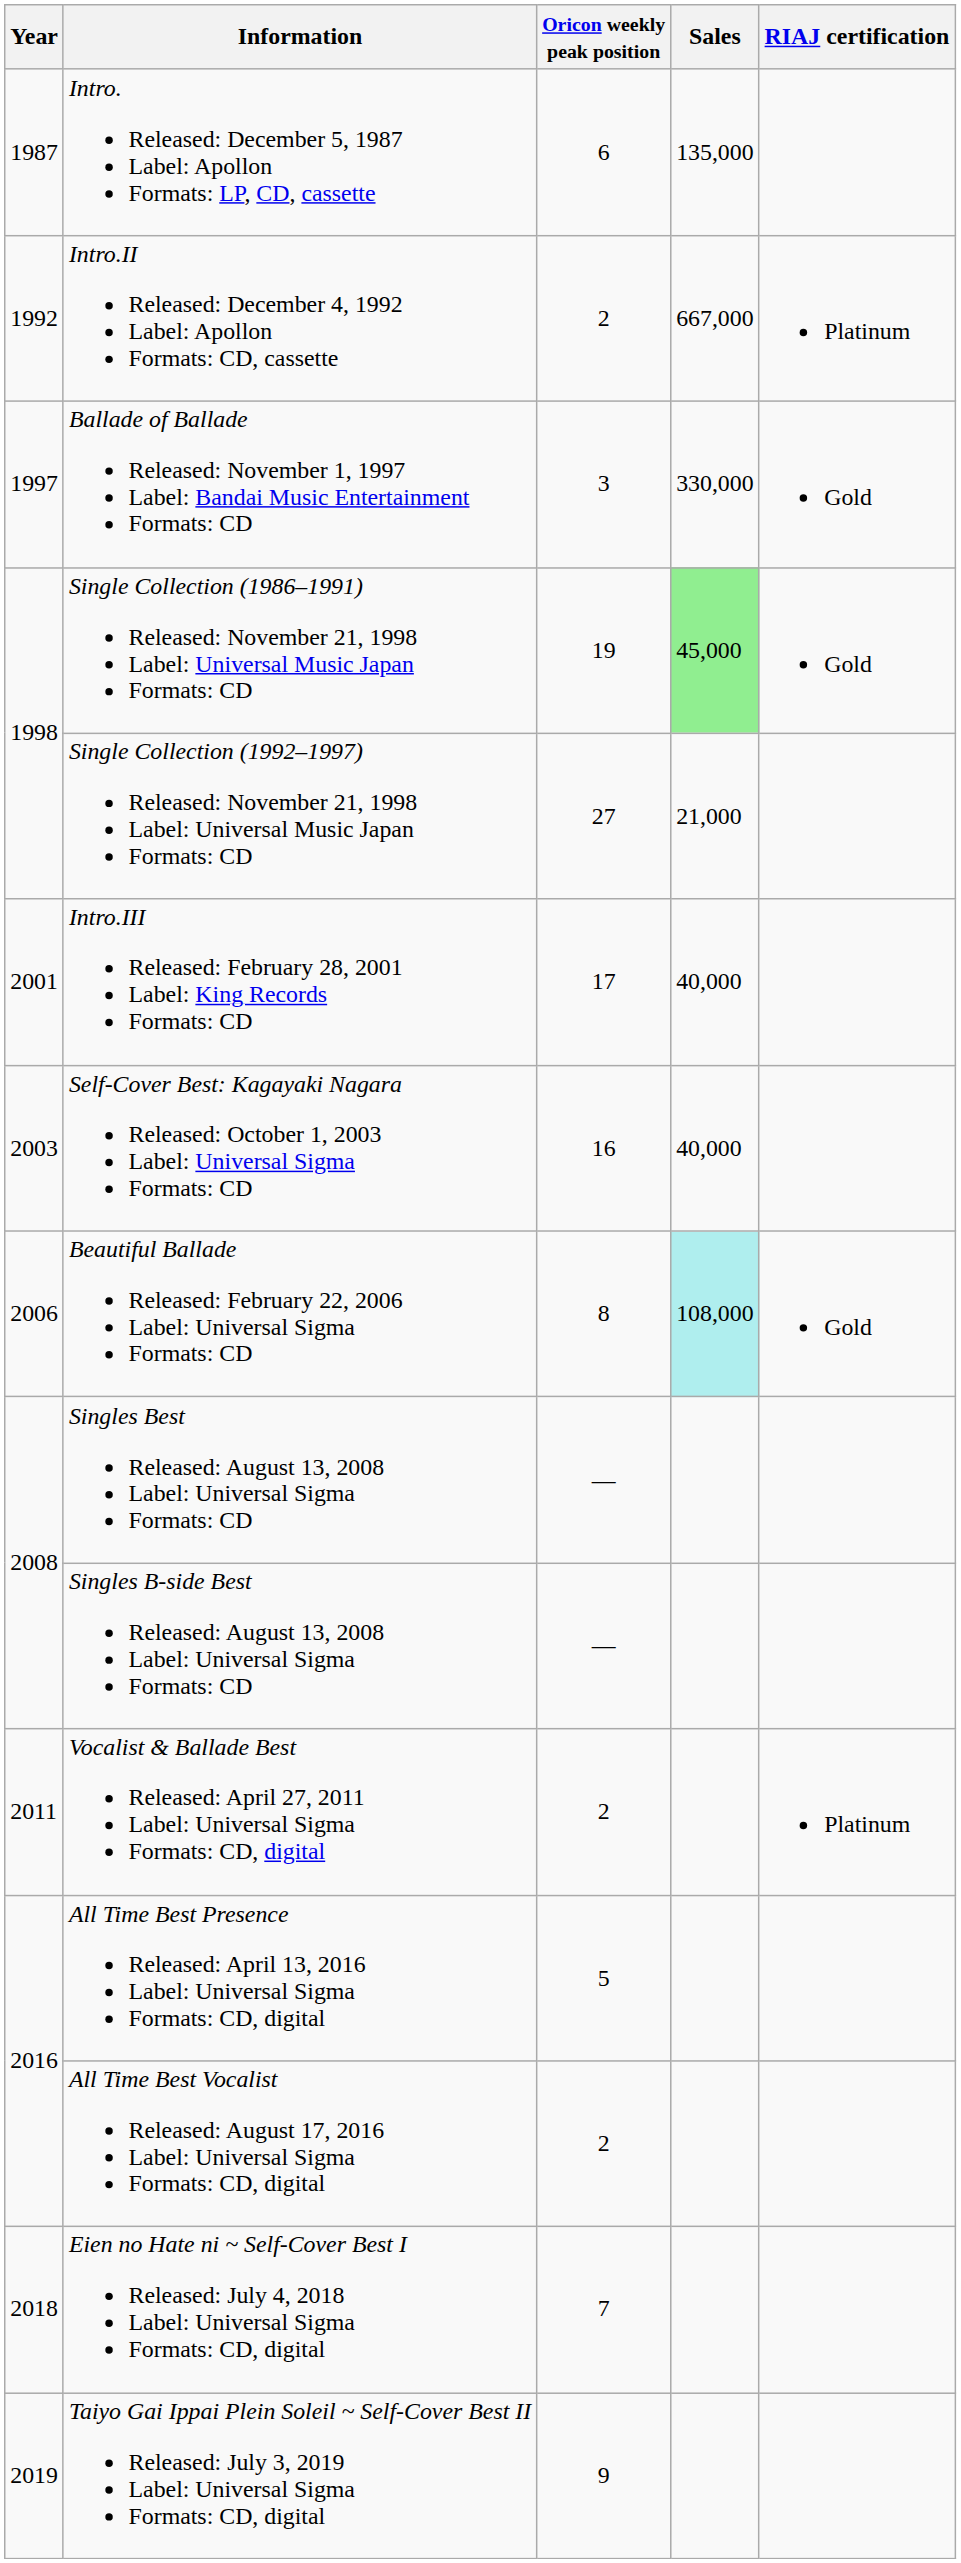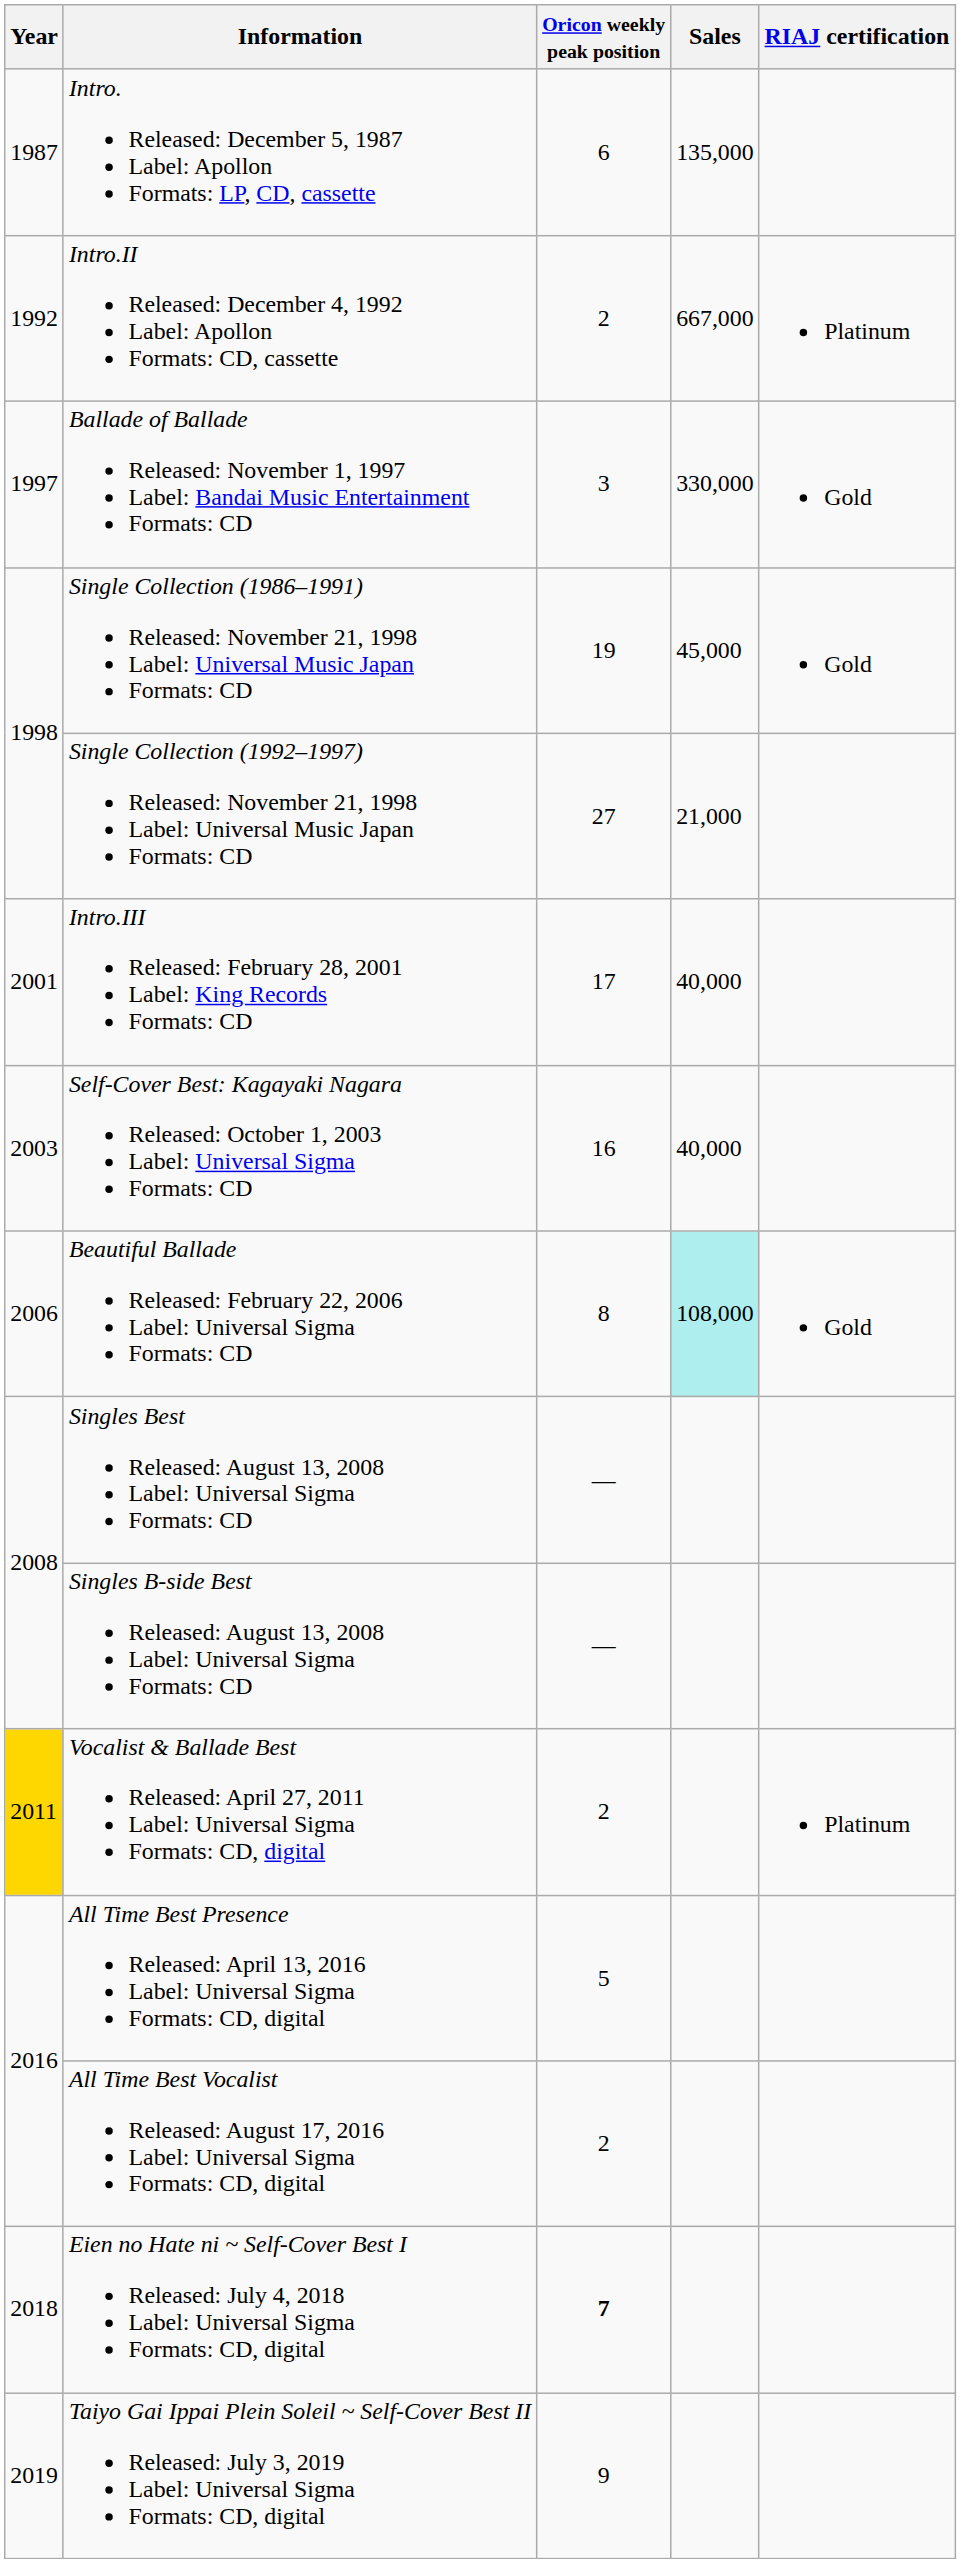(709, 649) lightgreen background -> (709, 649) no background
(34, 1811) no background -> (34, 1811) gold background
(604, 2309) normal -> (604, 2309) bold
